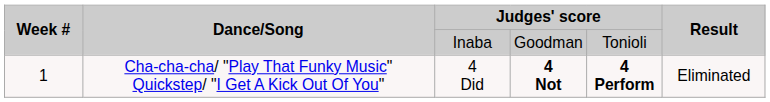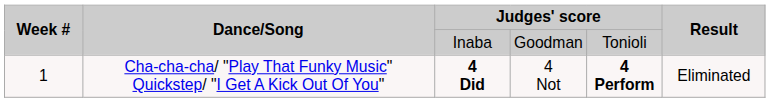(472, 76) normal -> (472, 76) bold
(548, 76) bold -> (548, 76) normal
